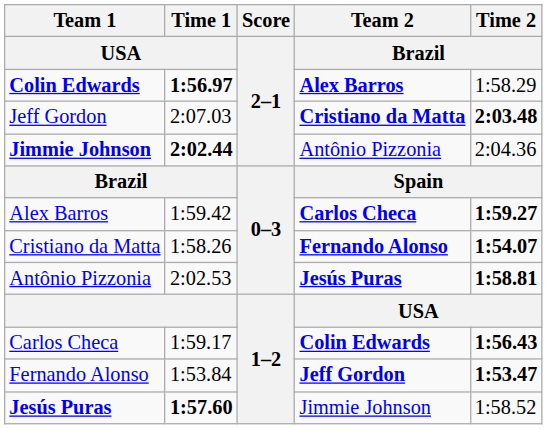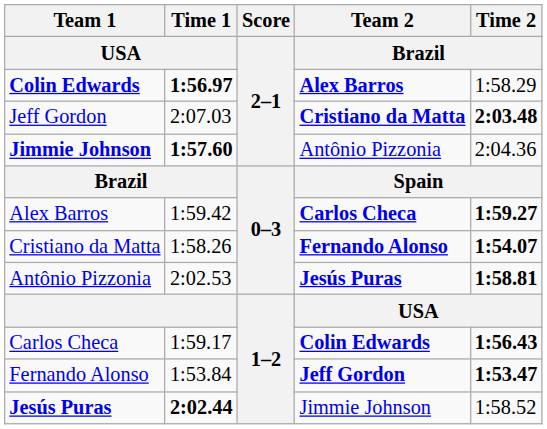(201, 149) 2:02.44 -> (201, 149) 1:57.60
(201, 407) 1:57.60 -> (201, 407) 2:02.44
